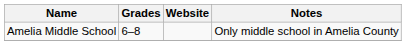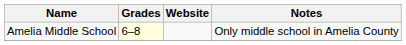(131, 31) no background -> (131, 31) lightyellow background
